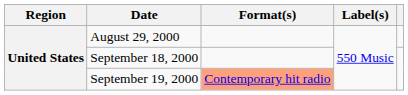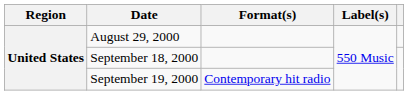(267, 79) lightsalmon background -> (267, 79) no background
